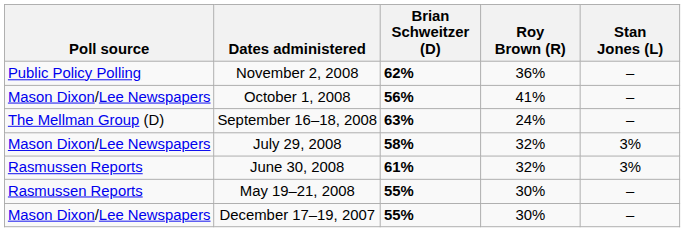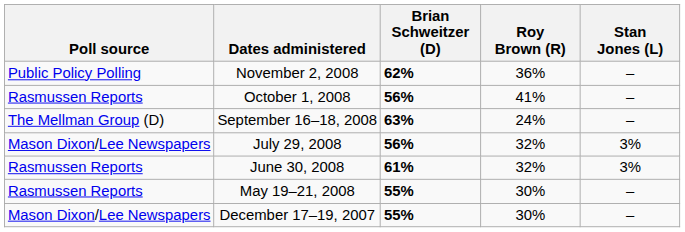(109, 96) Mason Dixon/Lee Newspapers -> (75, 96) Rasmussen Reports
(399, 144) 58% -> (399, 144) 56%
